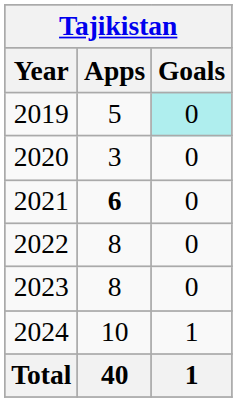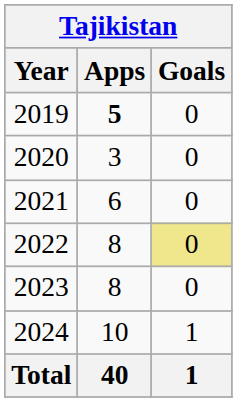(115, 113) normal -> (115, 113) bold
(192, 113) paleturquoise background -> (192, 113) no background
(115, 200) bold -> (115, 200) normal
(192, 244) no background -> (192, 244) khaki background
